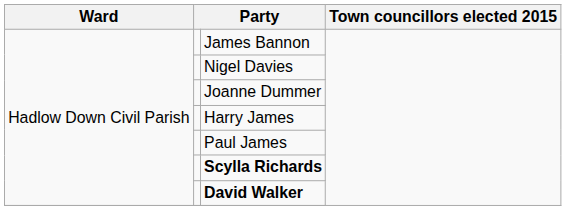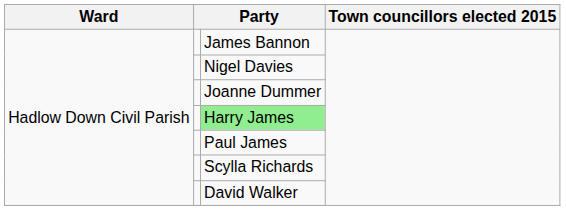(249, 117) no background -> (249, 117) lightgreen background
(263, 167) bold -> (259, 167) normal
(254, 192) bold -> (251, 192) normal
